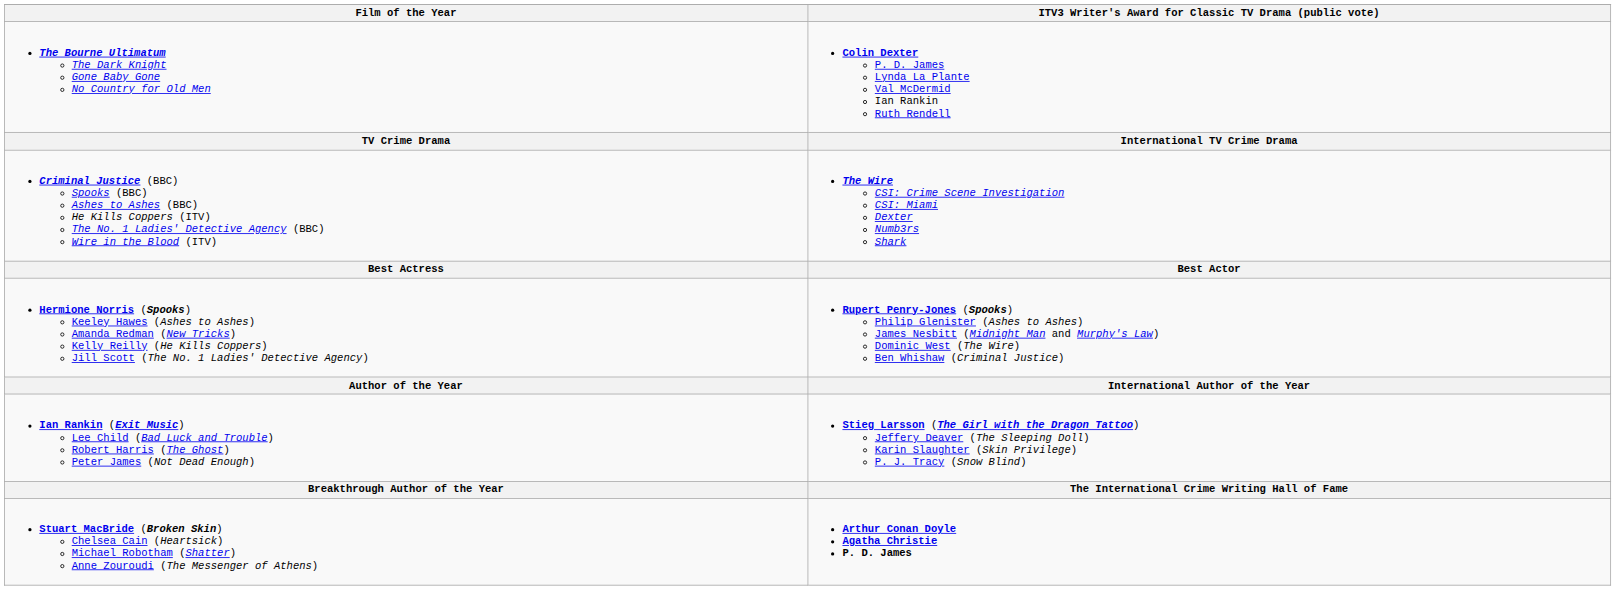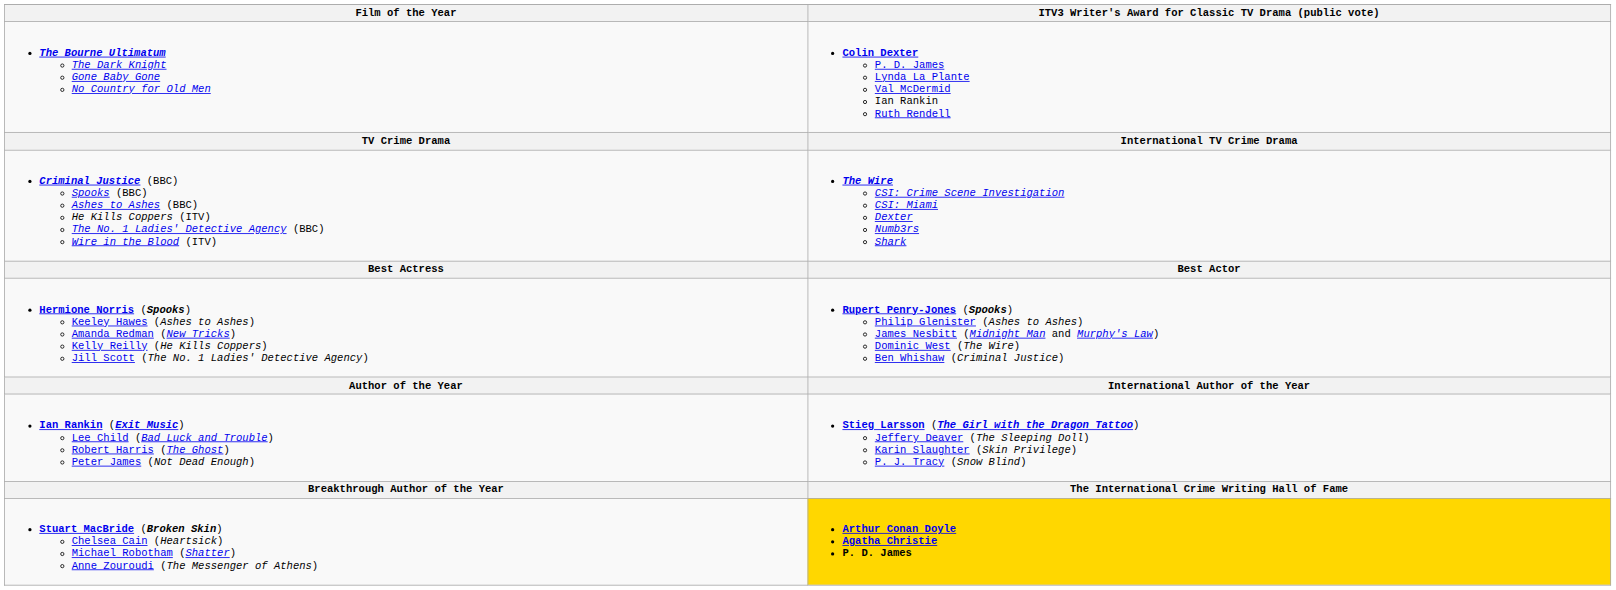(1209, 542) no background -> (1209, 542) gold background
